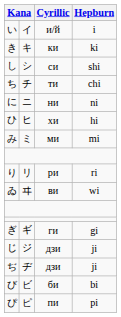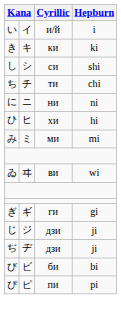- row: (12, 173)
